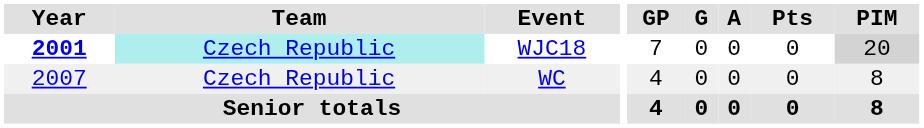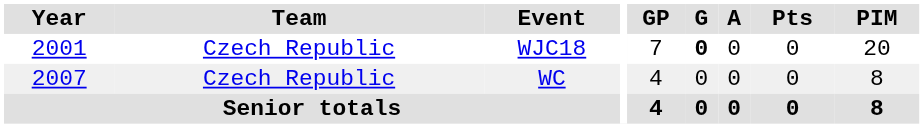(59, 49) bold -> (59, 49) normal
(299, 49) paleturquoise background -> (299, 49) no background
(701, 49) normal -> (701, 49) bold
(877, 49) lightgrey background -> (877, 49) no background
